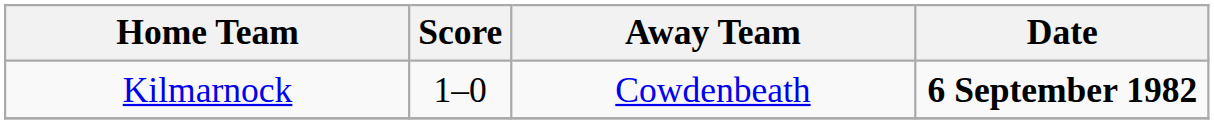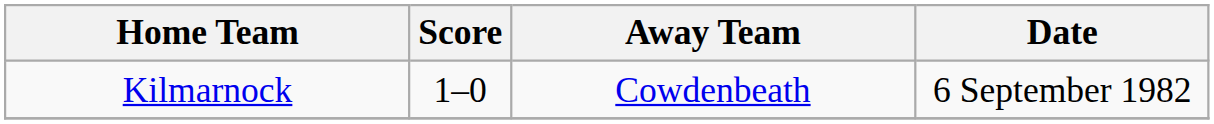(1062, 88) bold -> (1062, 88) normal
